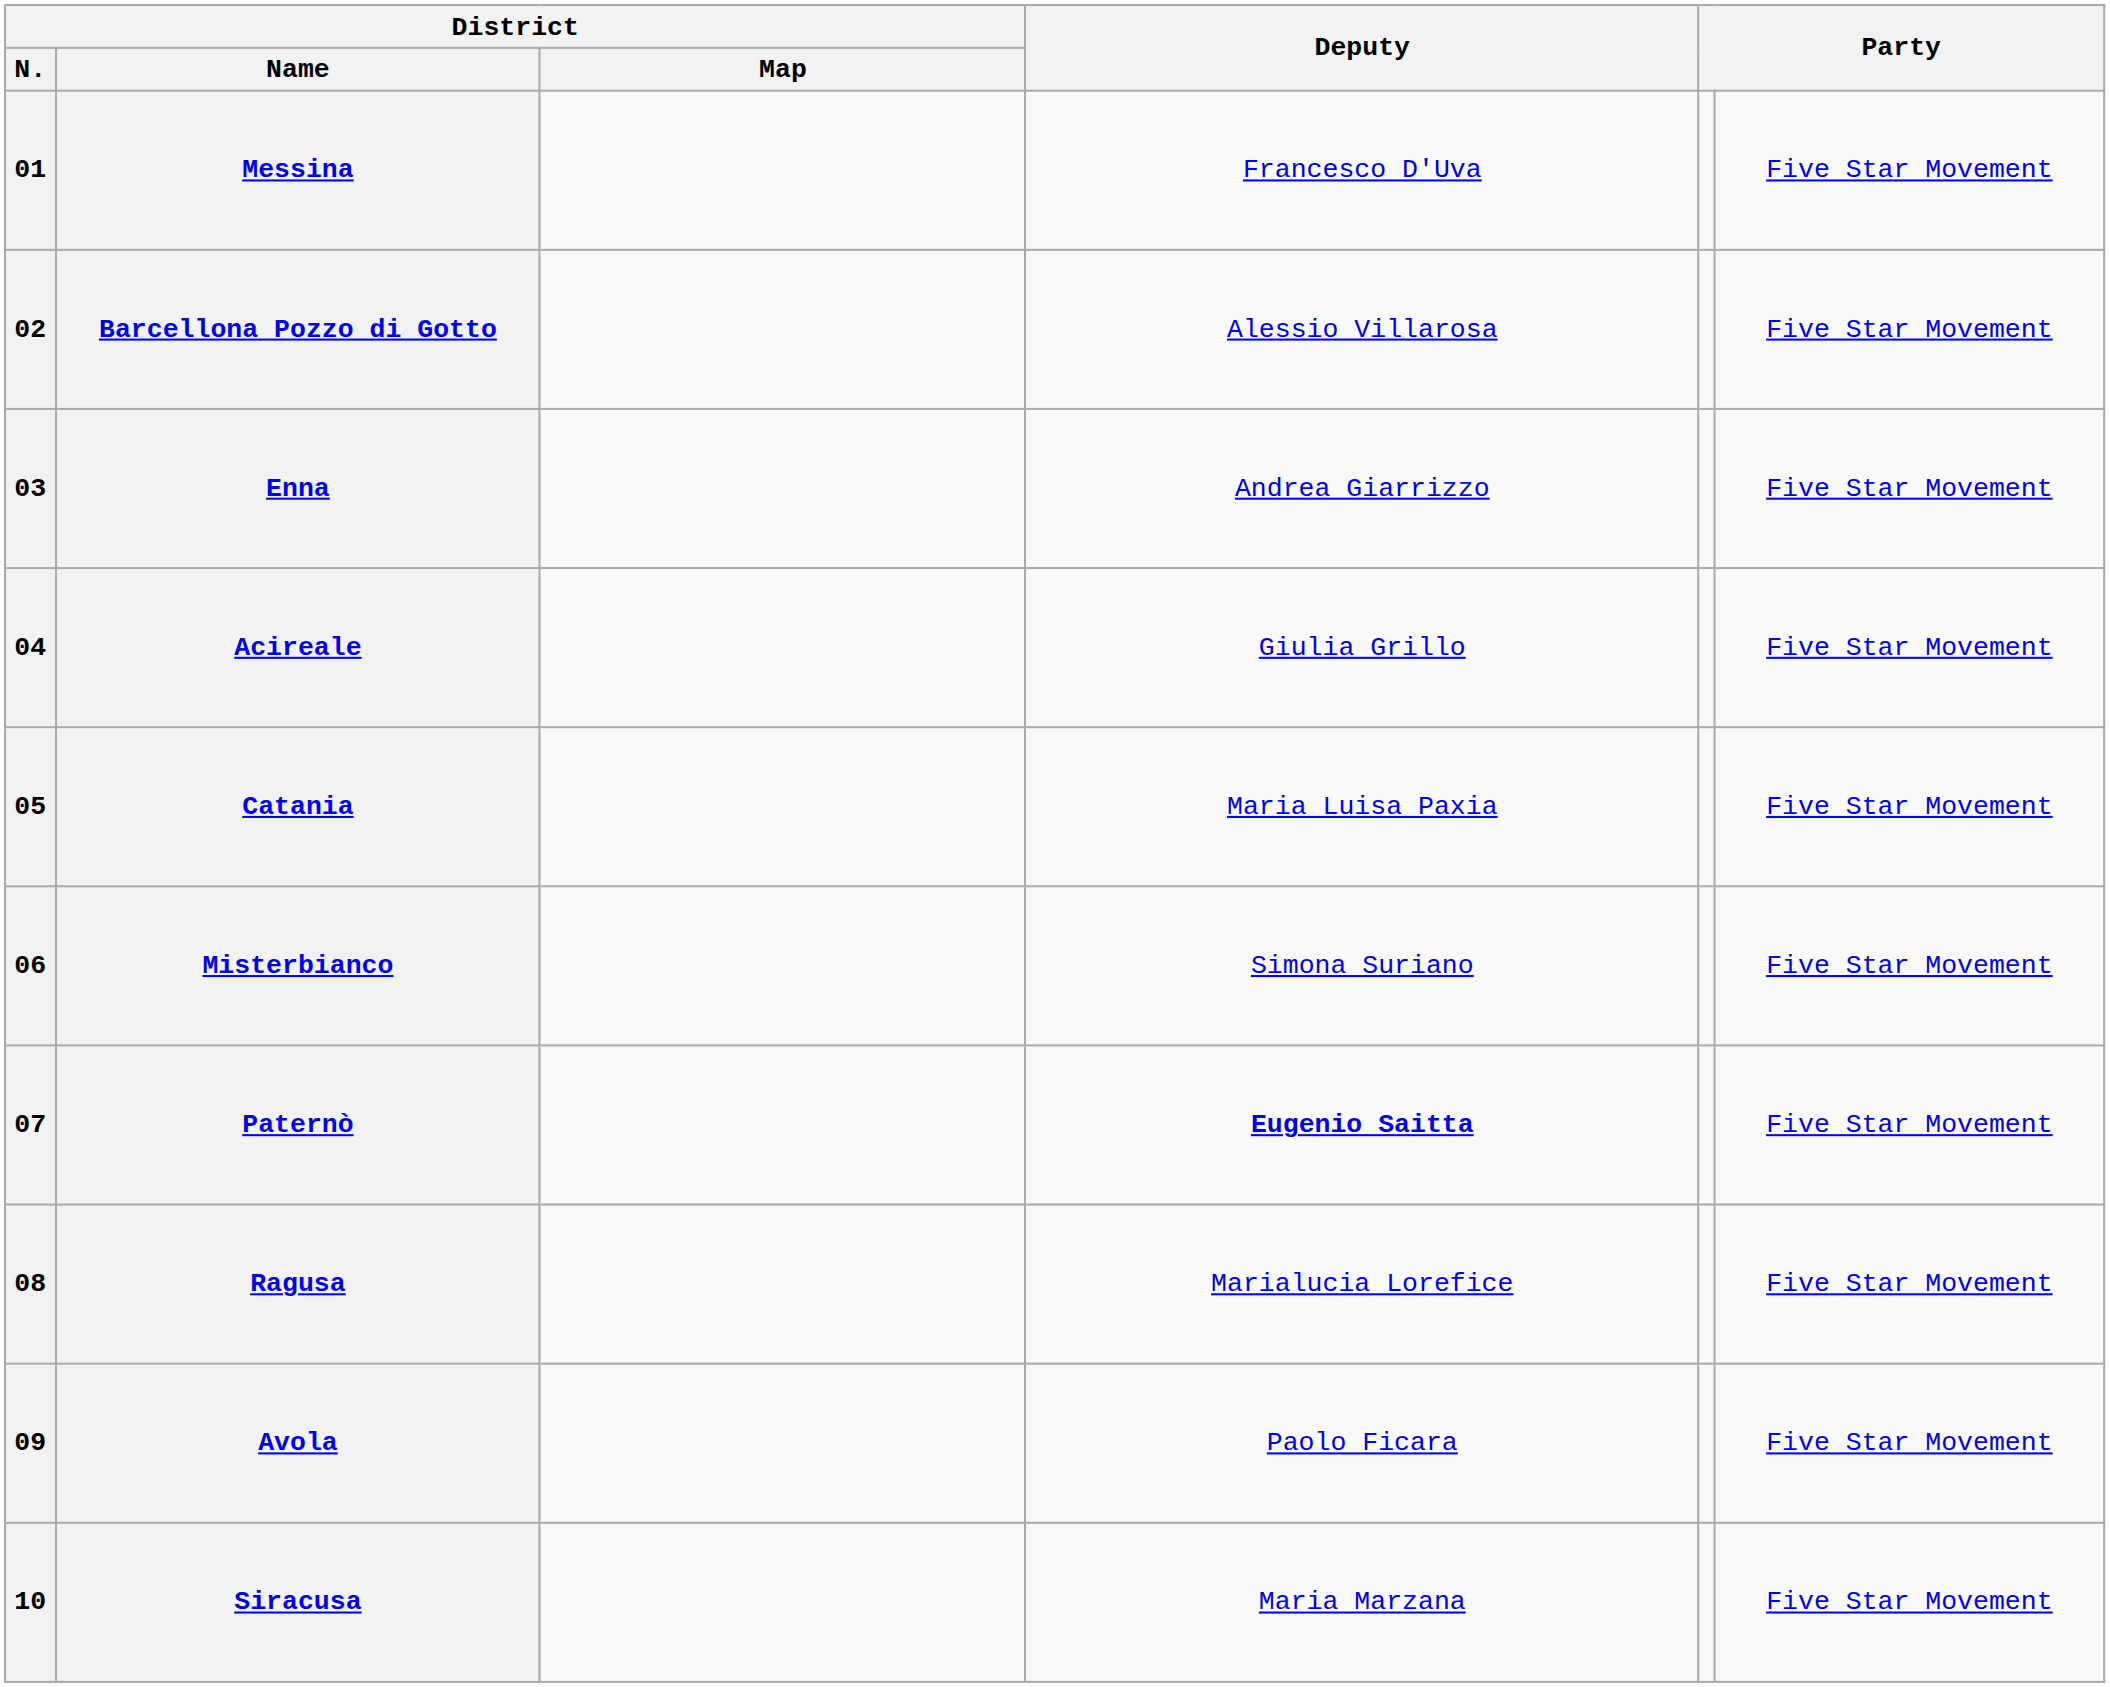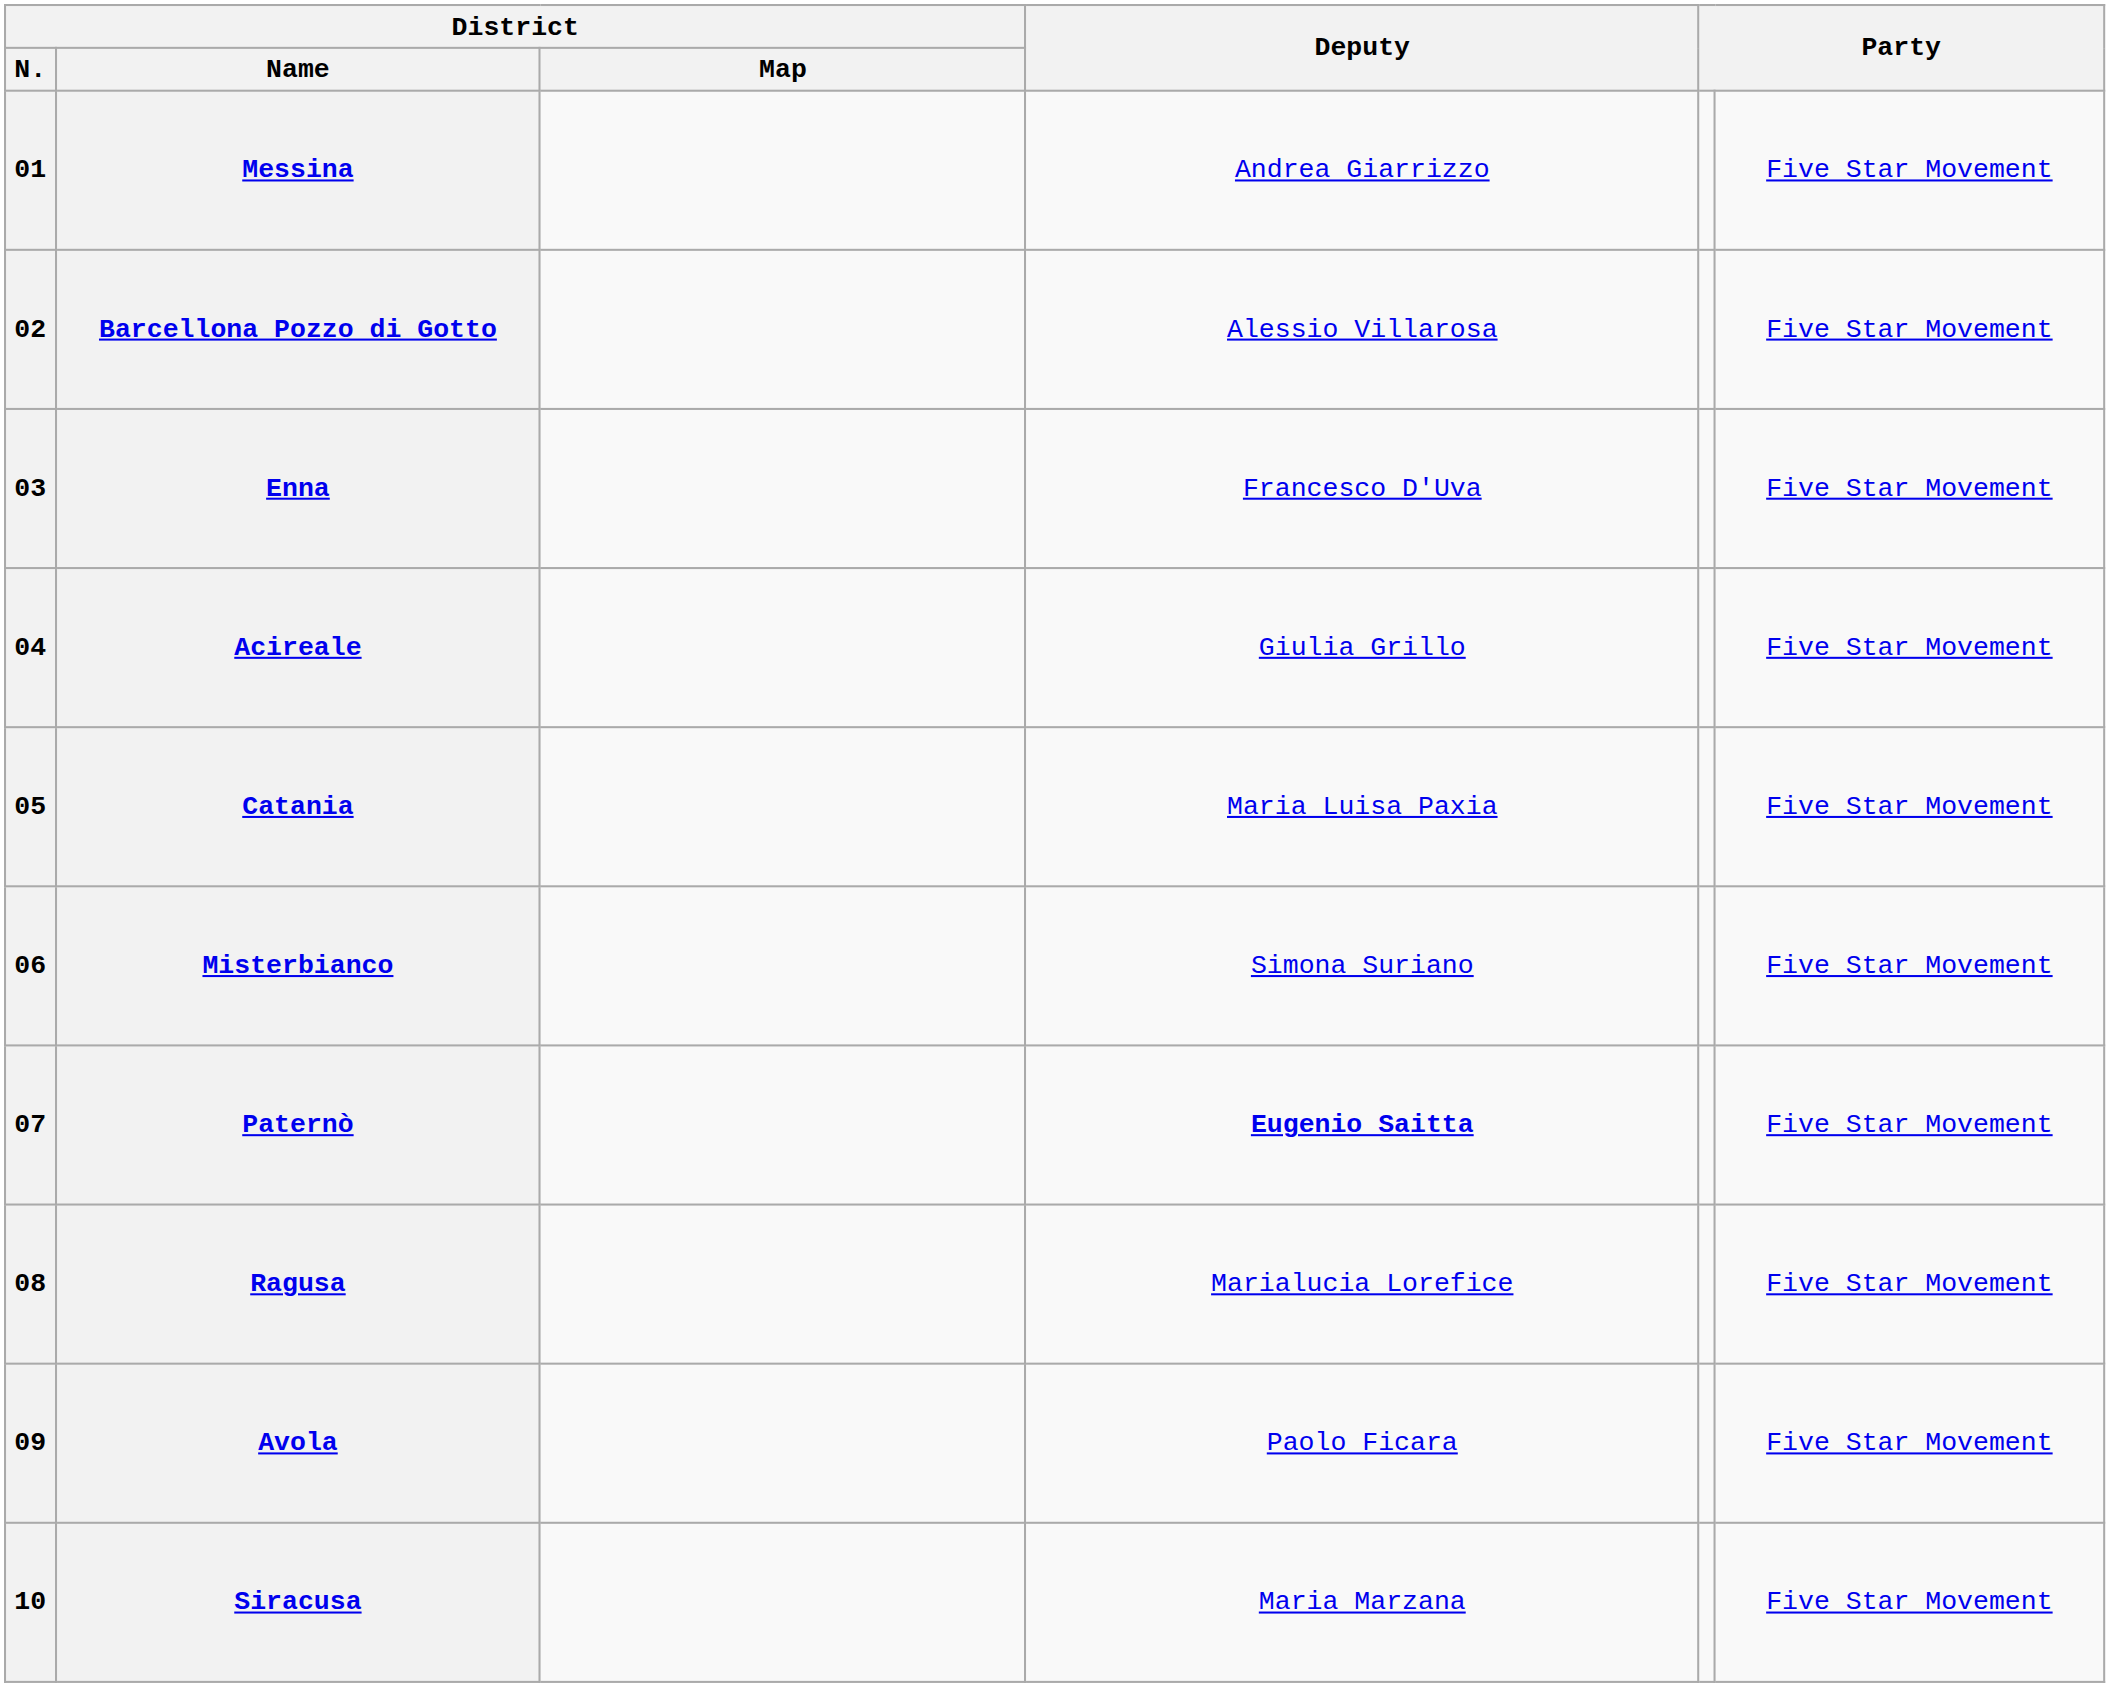(1362, 171) Francesco D'Uva -> (1362, 171) Andrea Giarrizzo
(1362, 489) Andrea Giarrizzo -> (1362, 489) Francesco D'Uva
